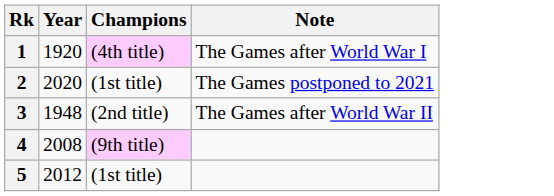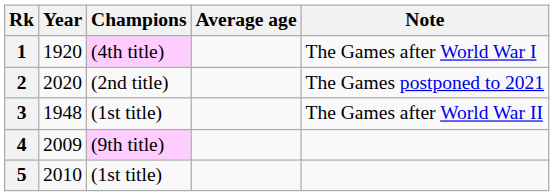+ column: (246, 20)
(127, 82) (1st title) -> (130, 82) (2nd title)
(130, 113) (2nd title) -> (127, 113) (1st title)
(63, 144) 2008 -> (63, 144) 2009
(63, 175) 2012 -> (63, 175) 2010
